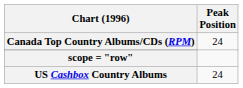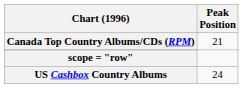(218, 41) 24 -> (218, 41) 21
